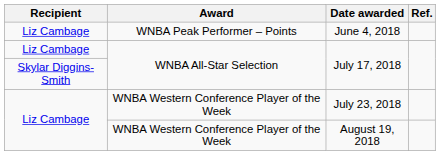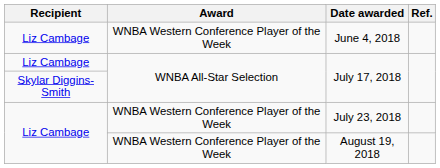(217, 31) WNBA Peak Performer – Points -> (217, 37) WNBA Western Conference Player of the Week
